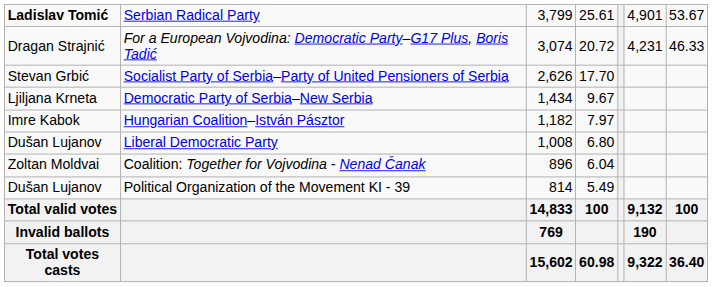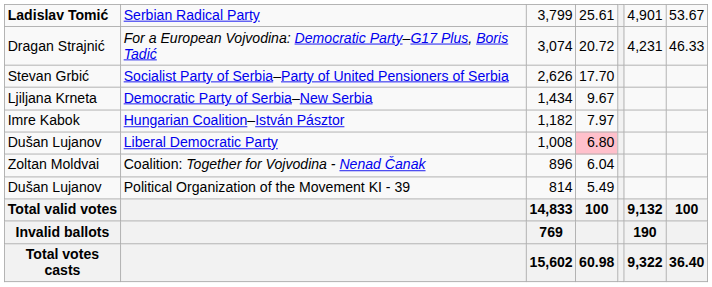(601, 143) no background -> (601, 143) pink background
